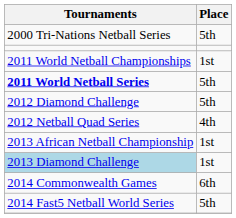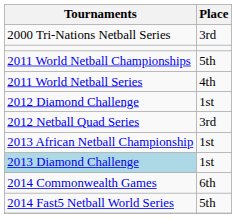(207, 34) 5th -> (208, 34) 3rd
(207, 61) 1st -> (207, 61) 5th
(78, 81) bold -> (75, 81) normal
(207, 81) 5th -> (207, 81) 4th
(207, 101) 5th -> (207, 101) 1st
(207, 122) 4th -> (208, 122) 3rd
